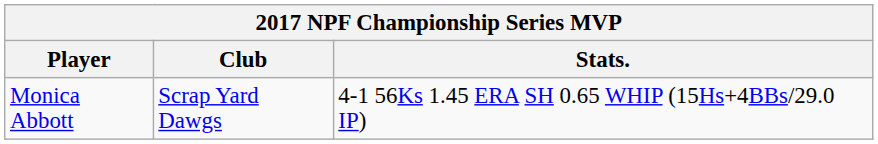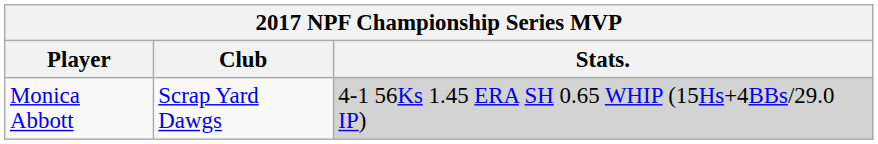(586, 108) no background -> (586, 108) lightgrey background
